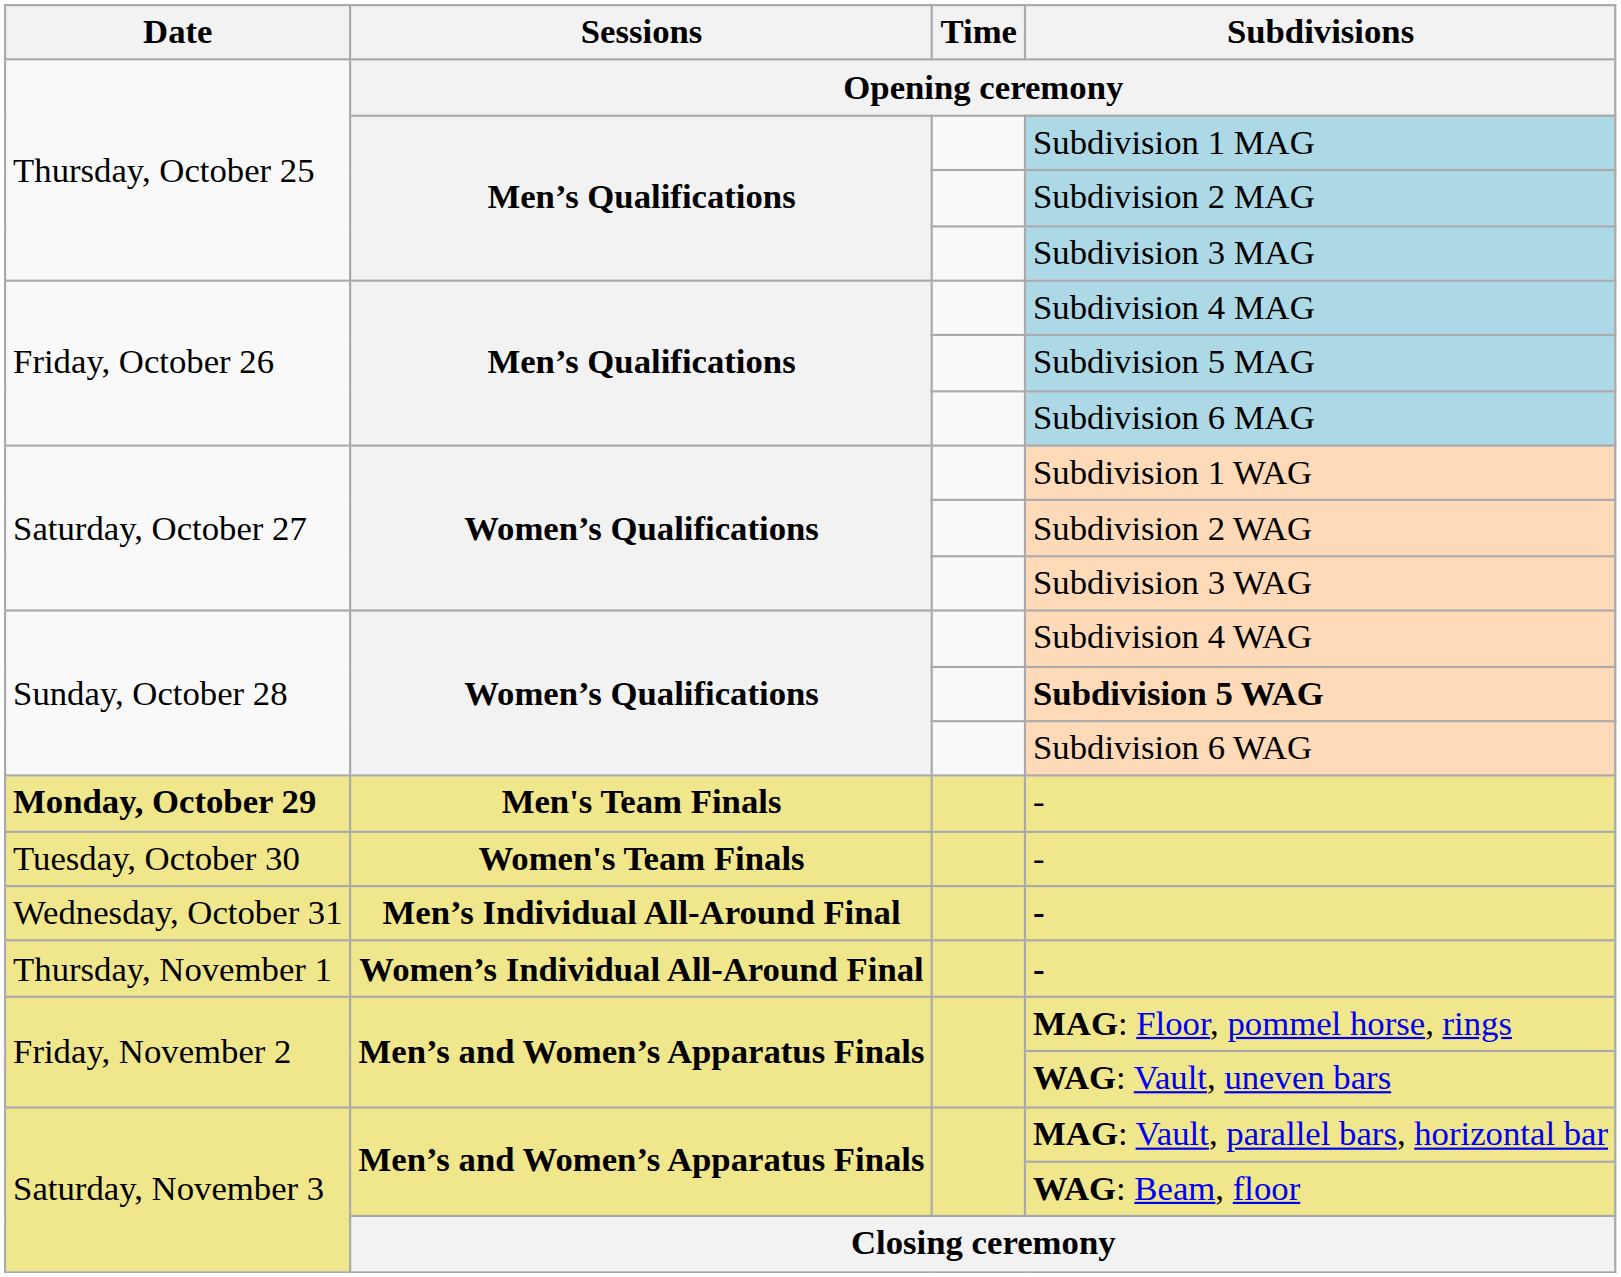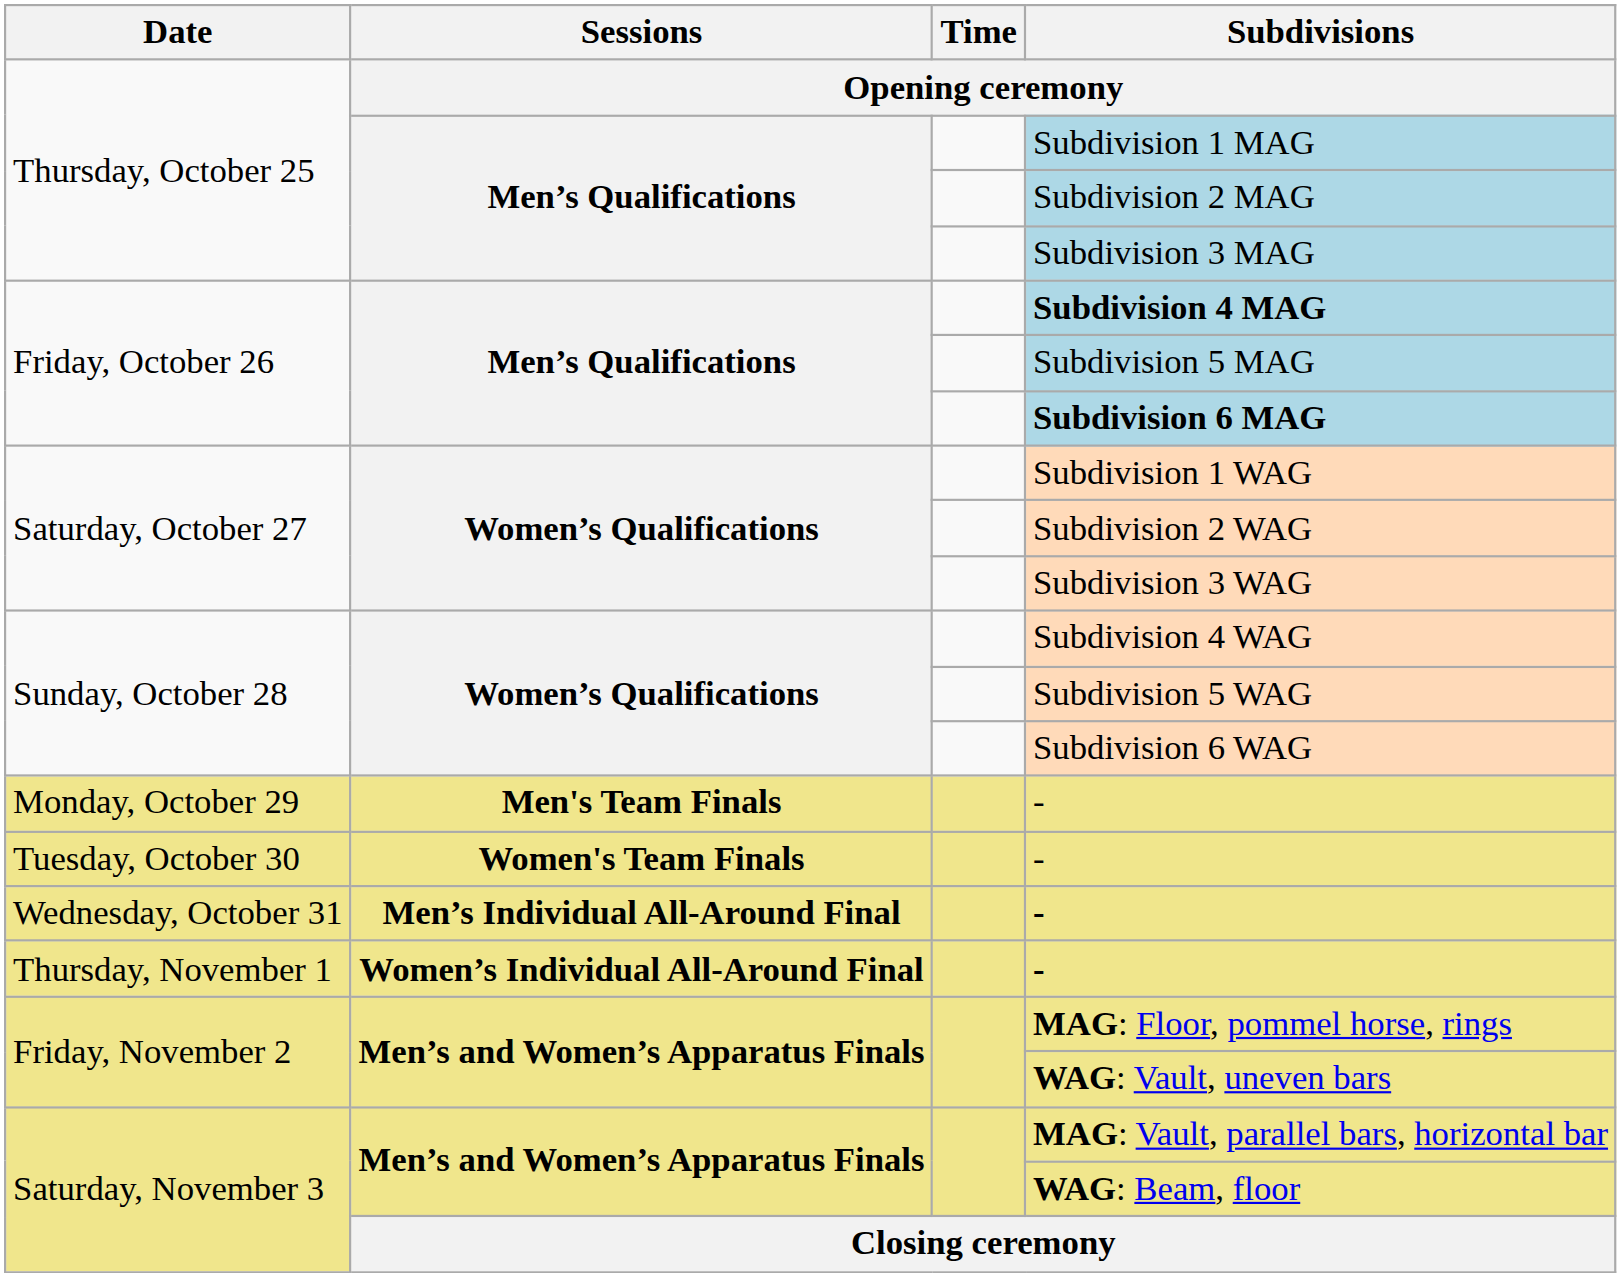(1174, 307) normal -> (1180, 307) bold
(1174, 417) normal -> (1180, 417) bold
(1178, 692) bold -> (1173, 692) normal
(165, 802) bold -> (156, 802) normal
